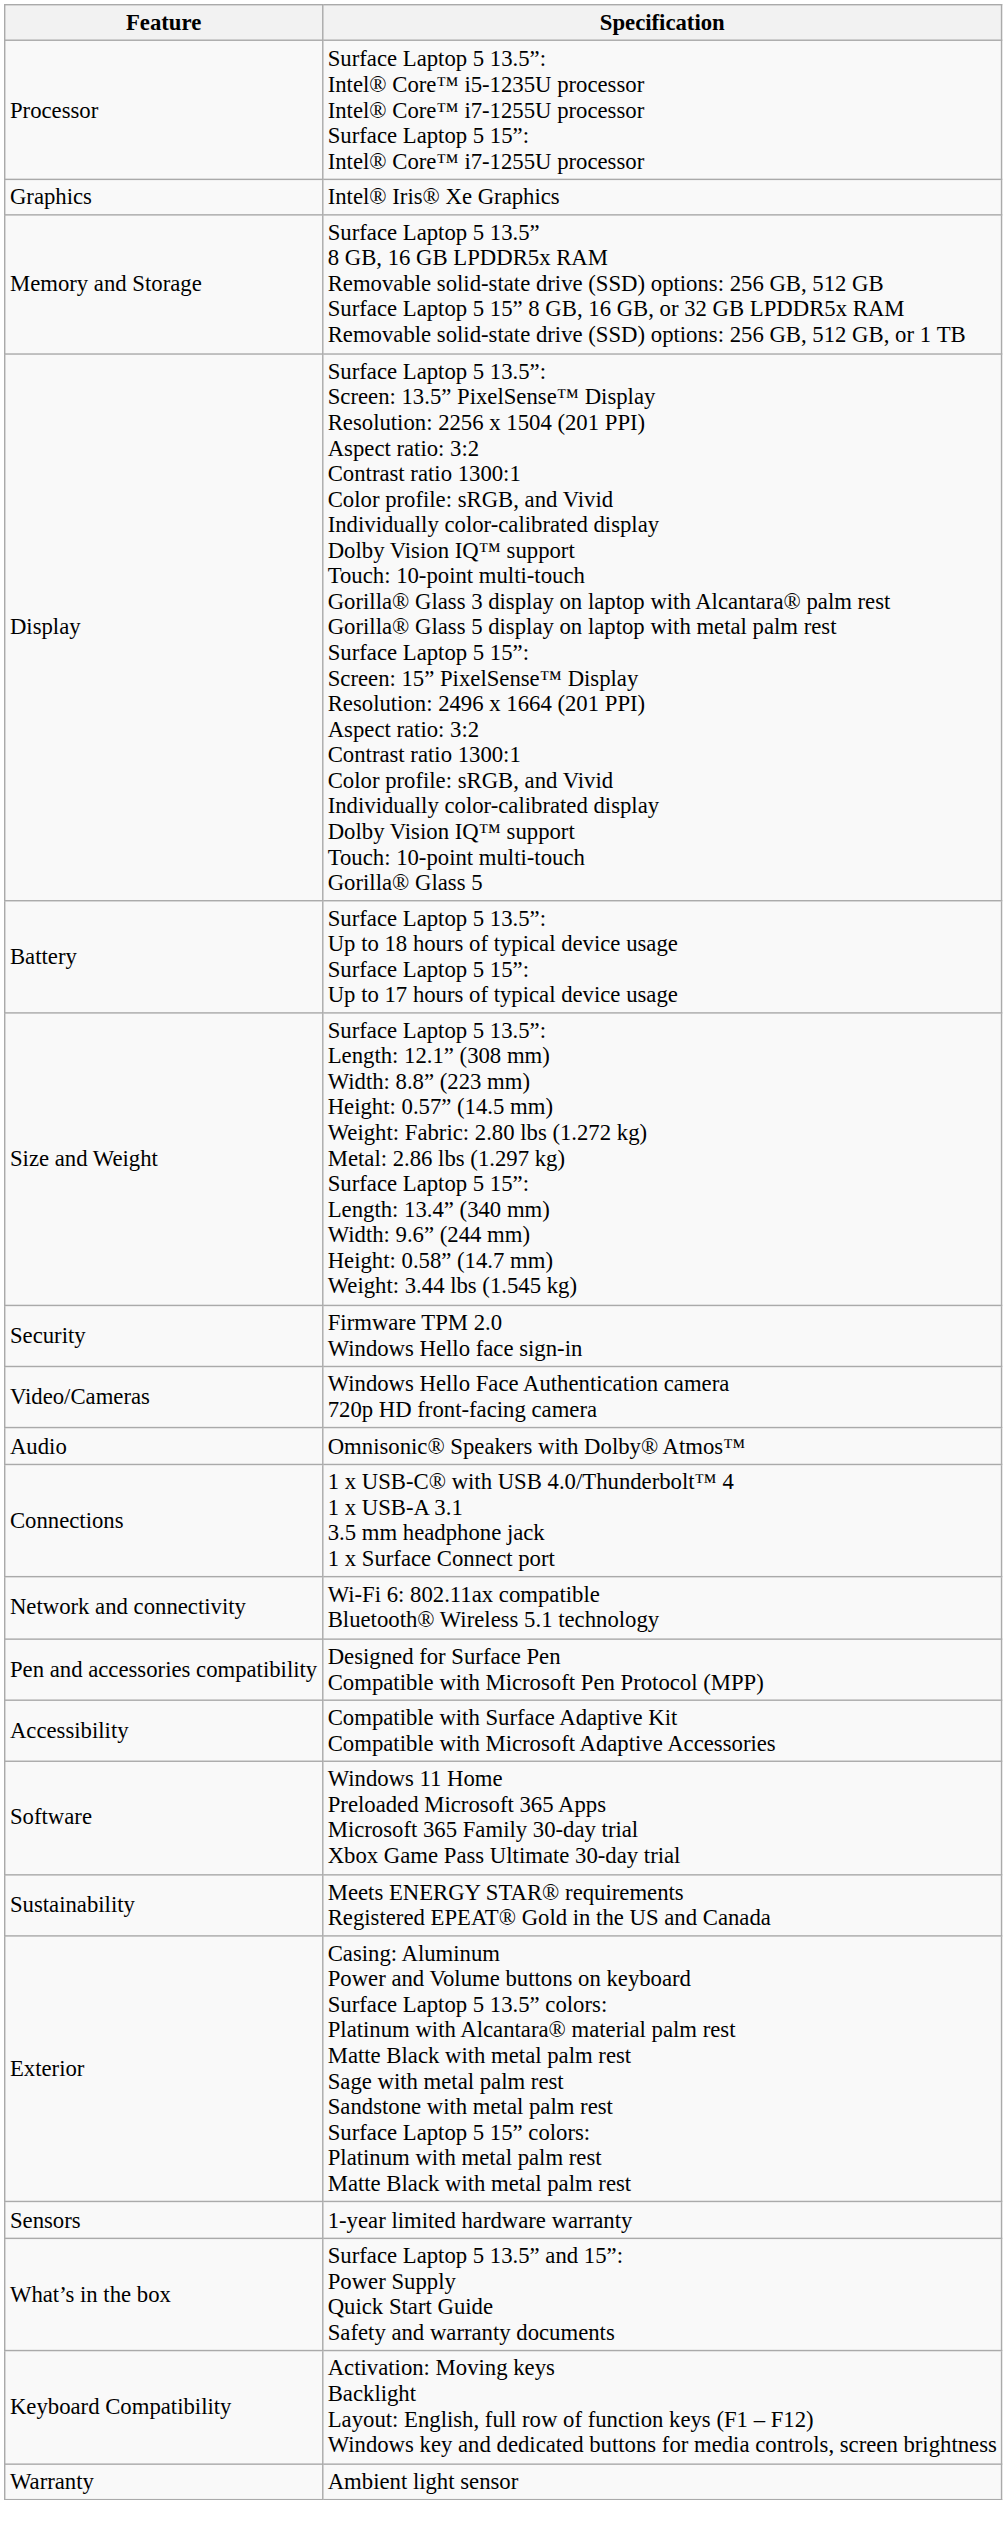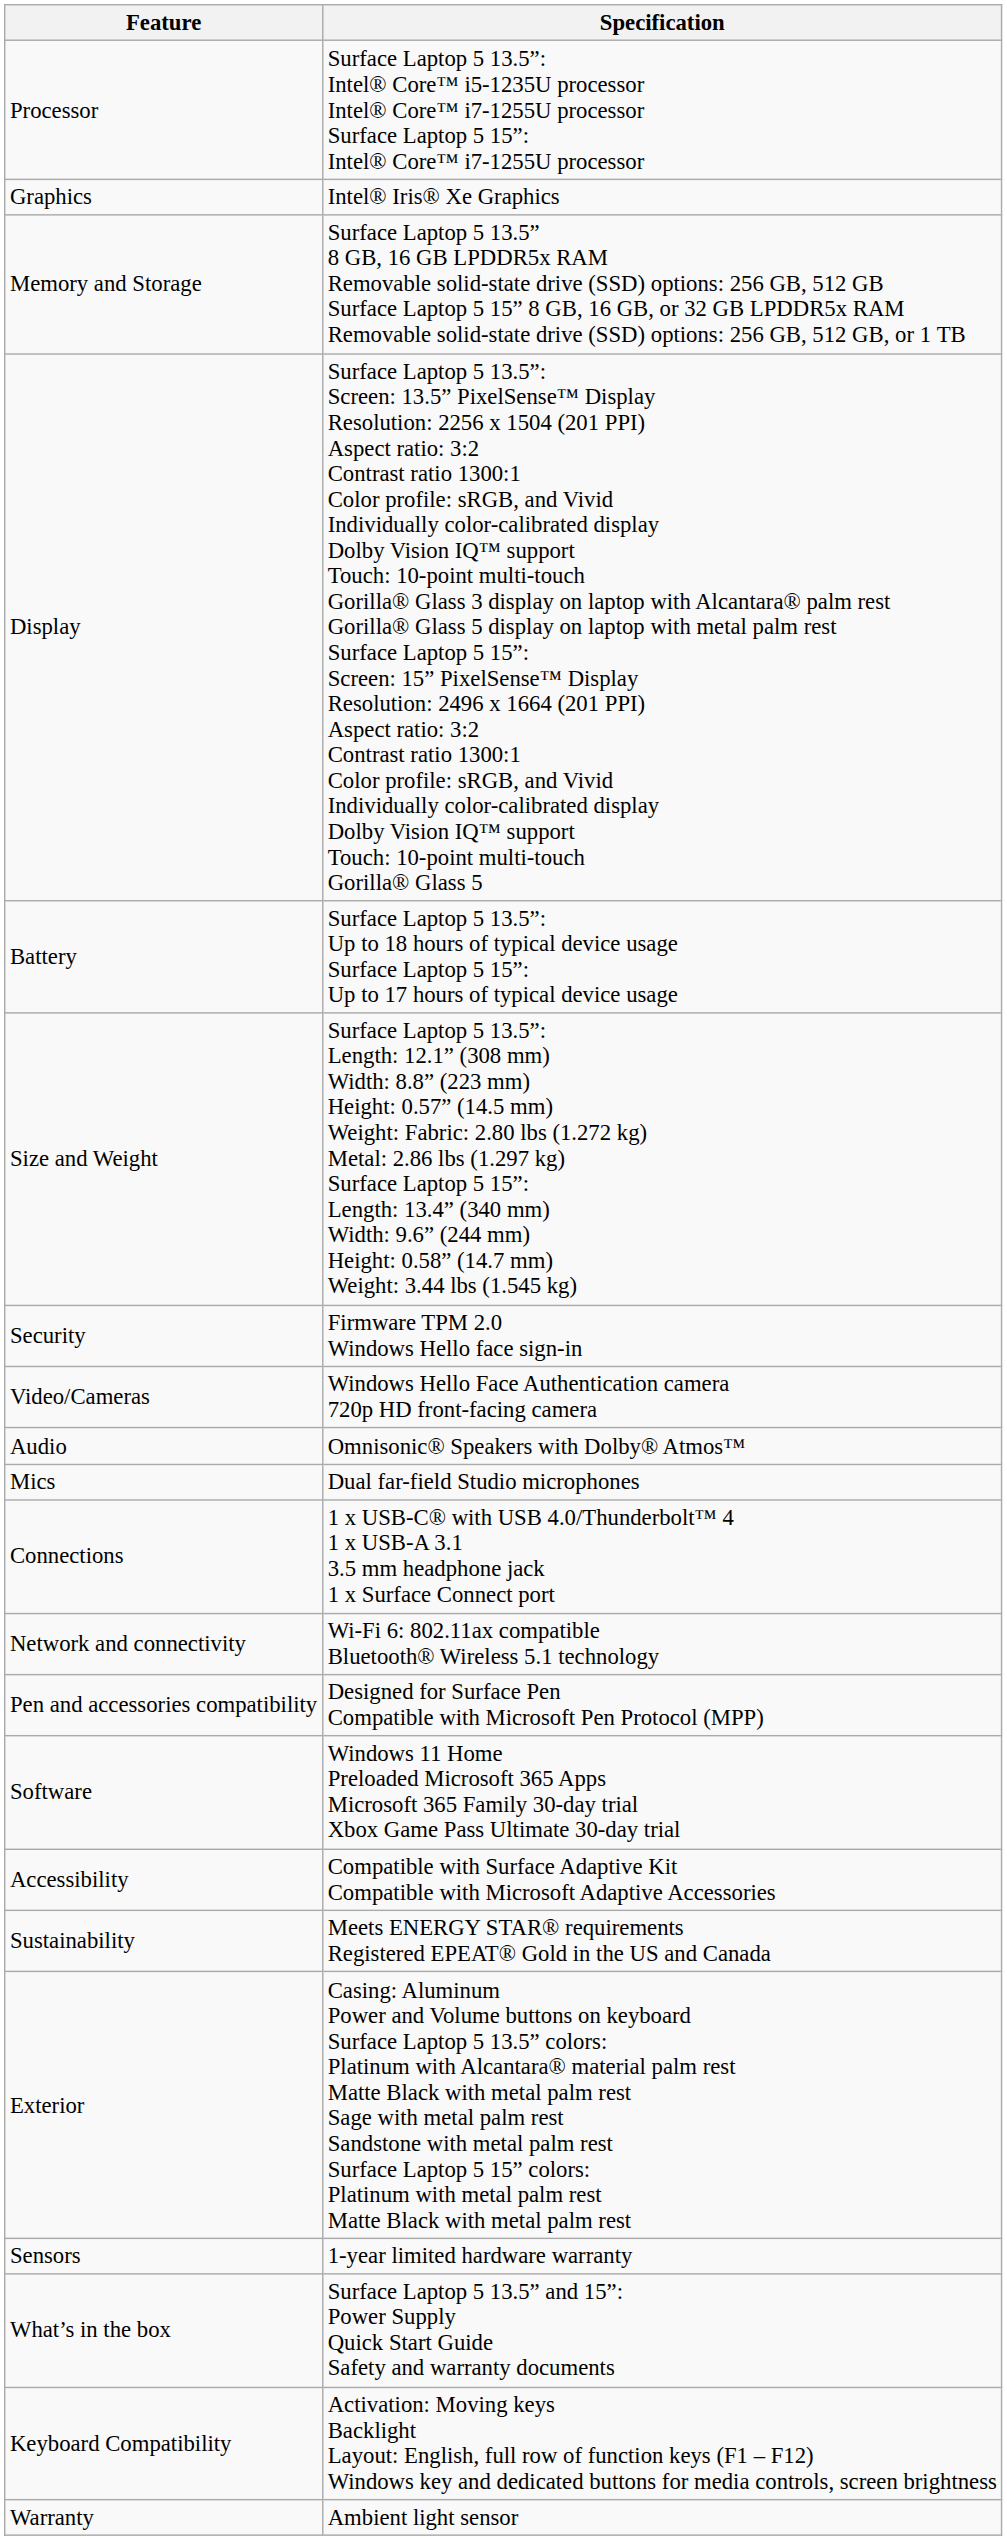+ row: (33, 1481)
rows swapped: (51, 1817) <-> (69, 1730)
